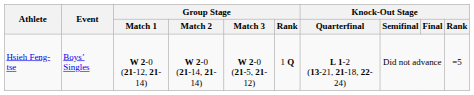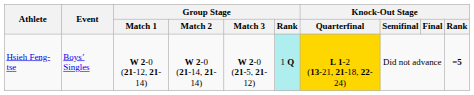(287, 62) no background -> (287, 62) paleturquoise background
(340, 73) no background -> (340, 73) gold background
(457, 62) normal -> (457, 62) bold
